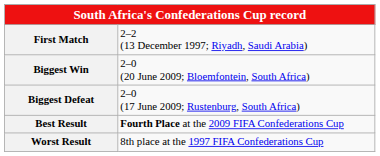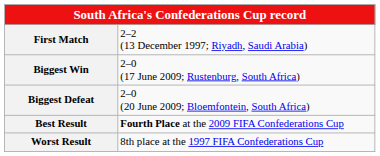(246, 70) 2–0 (20 June 2009; Bloemfontein, South Africa) -> (246, 70) 2–0 (17 June 2009; Rustenburg, South Africa)
(246, 100) 2–0 (17 June 2009; Rustenburg, South Africa) -> (246, 100) 2–0 (20 June 2009; Bloemfontein, South Africa)
